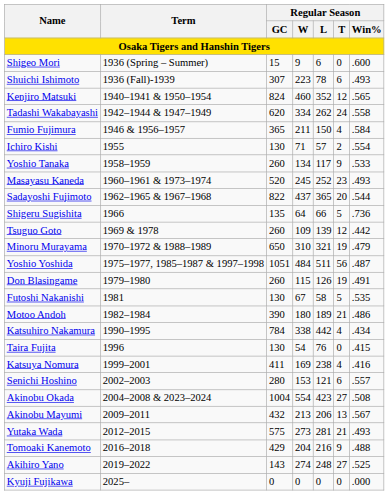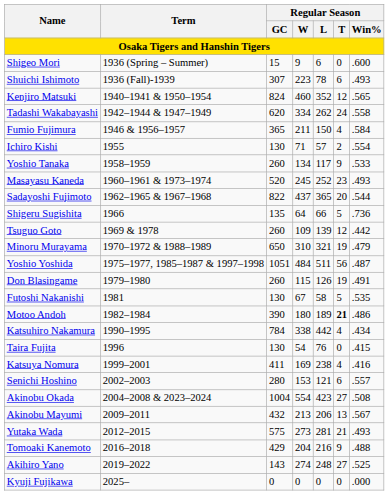(342, 314) normal -> (342, 314) bold
